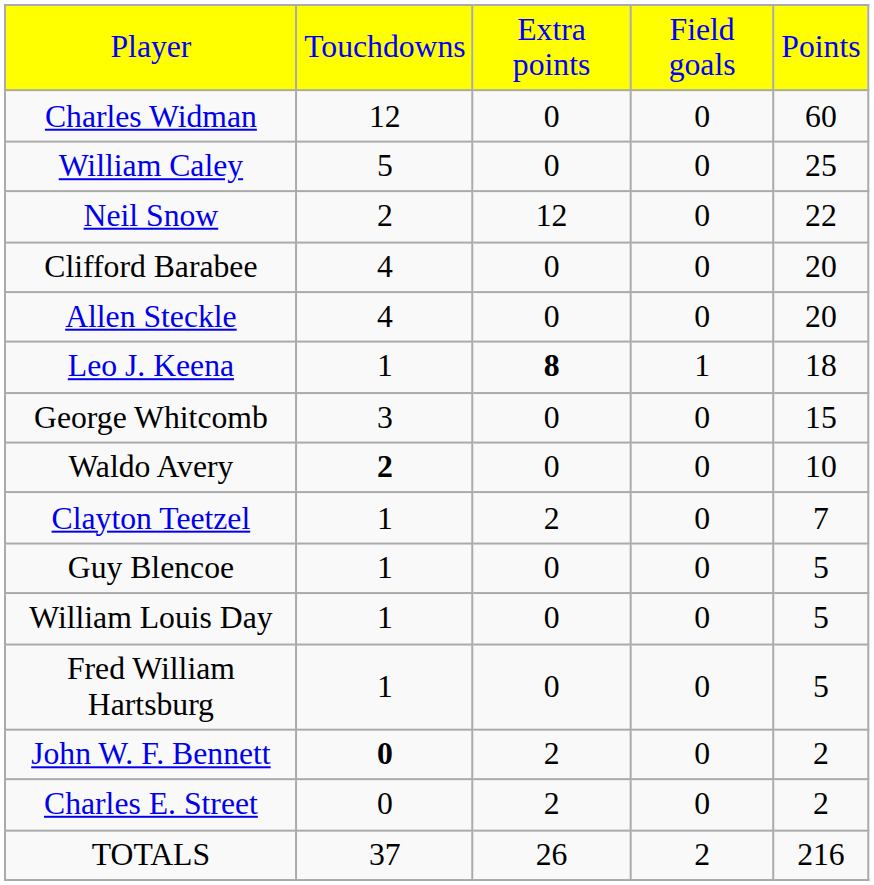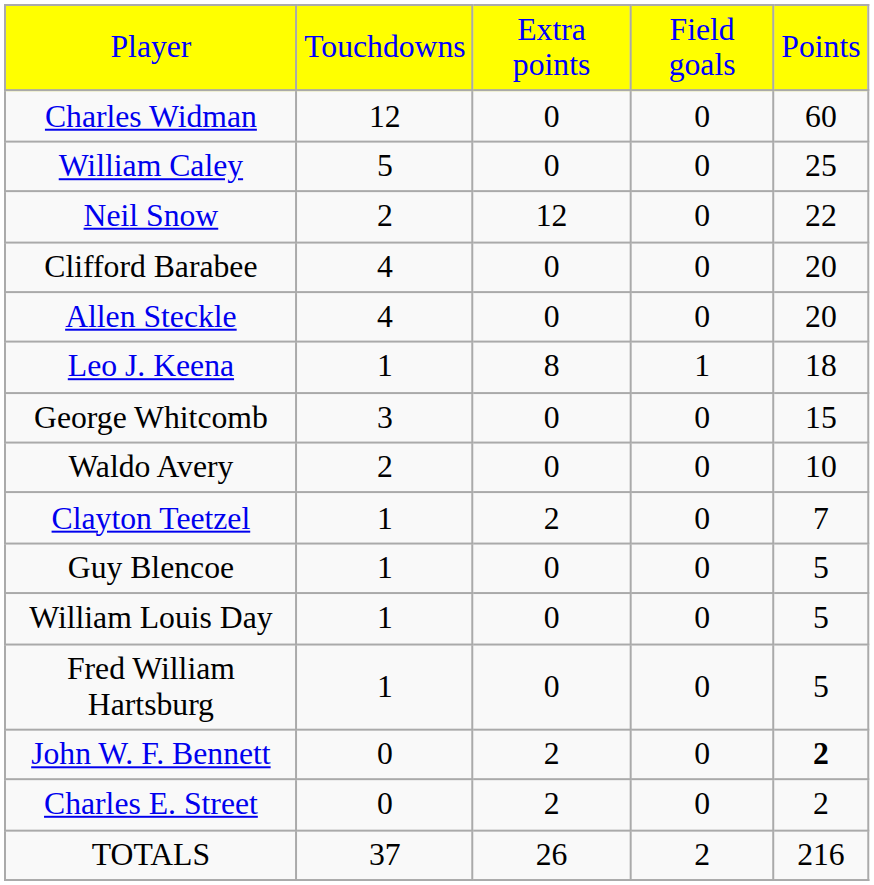(552, 366) bold -> (552, 366) normal
(385, 467) bold -> (385, 467) normal
(385, 754) bold -> (385, 754) normal
(821, 754) normal -> (821, 754) bold
